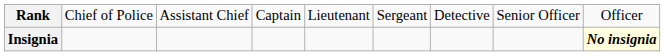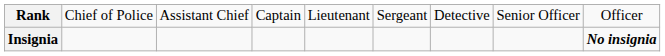(622, 39) lightyellow background -> (622, 39) no background
